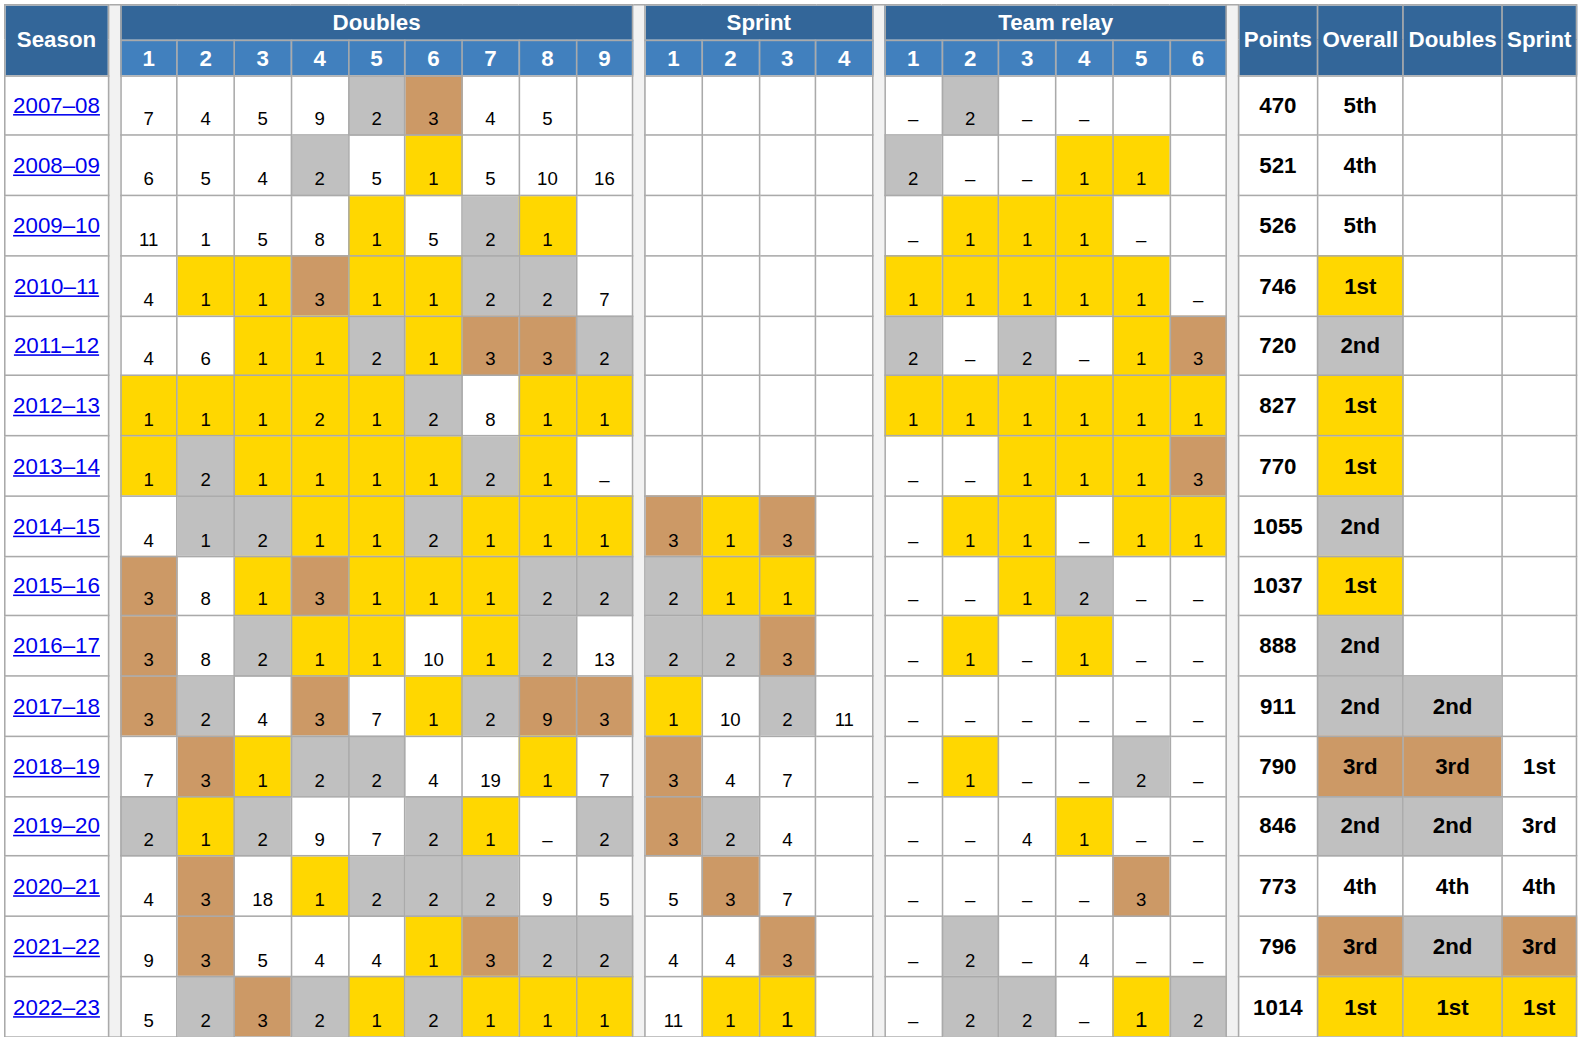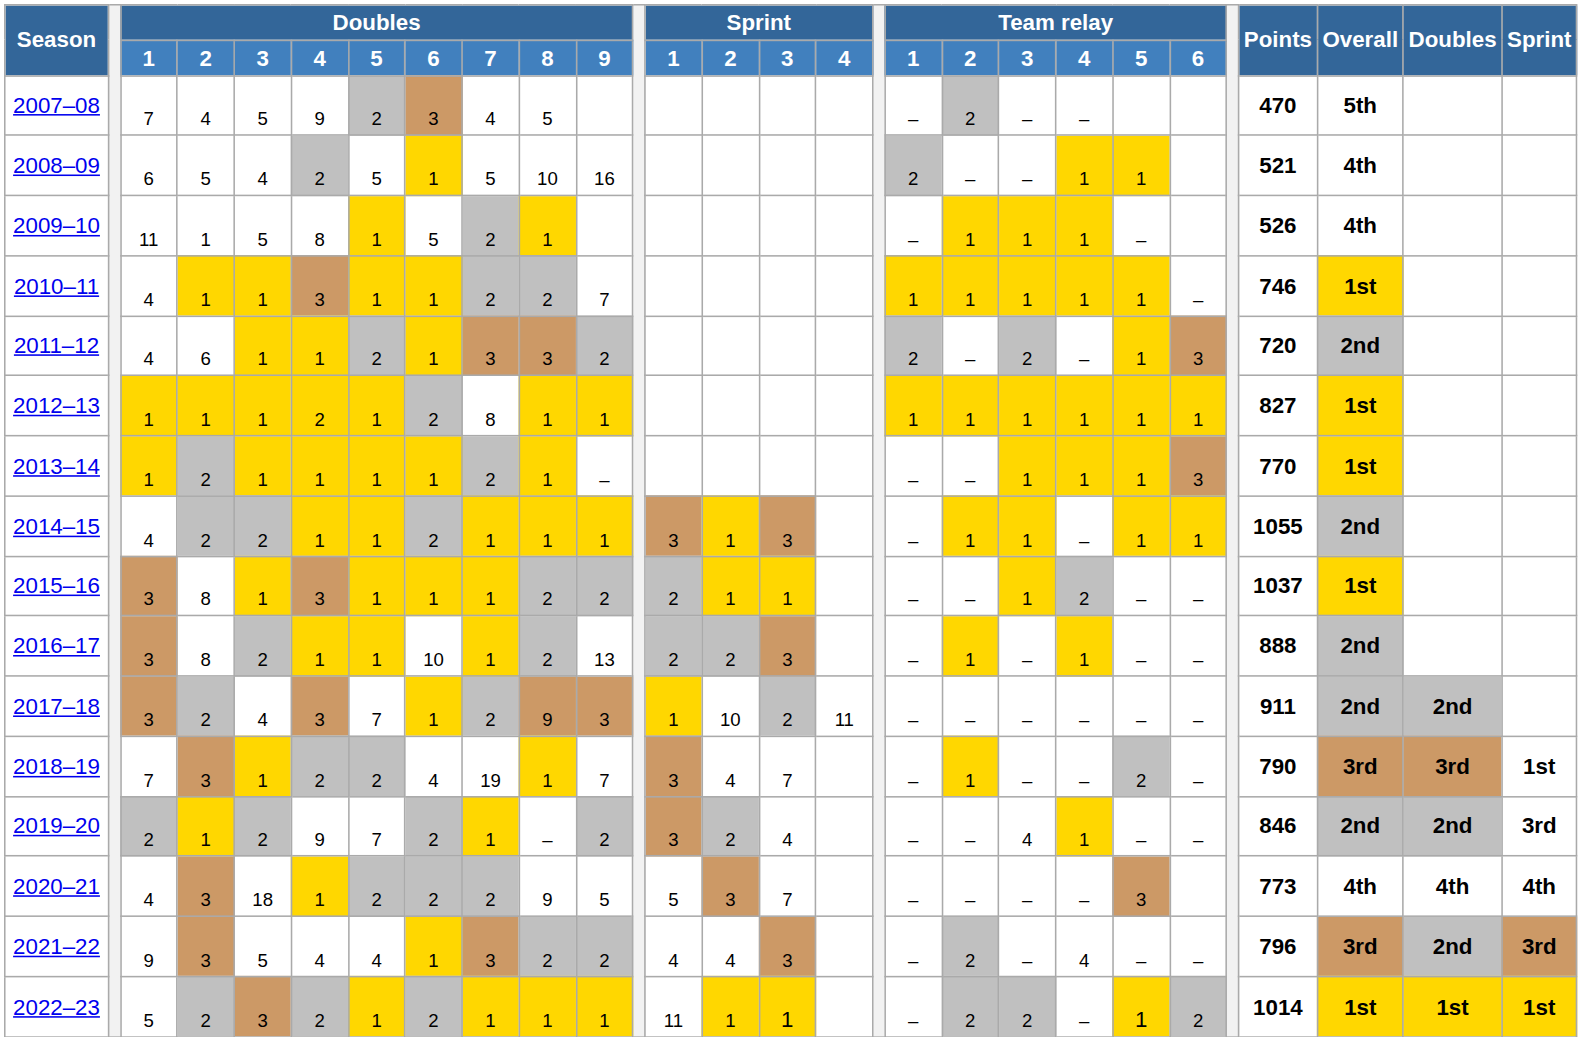(1360, 226) 5th -> (1360, 226) 4th
(206, 540) 1 -> (206, 540) 2
